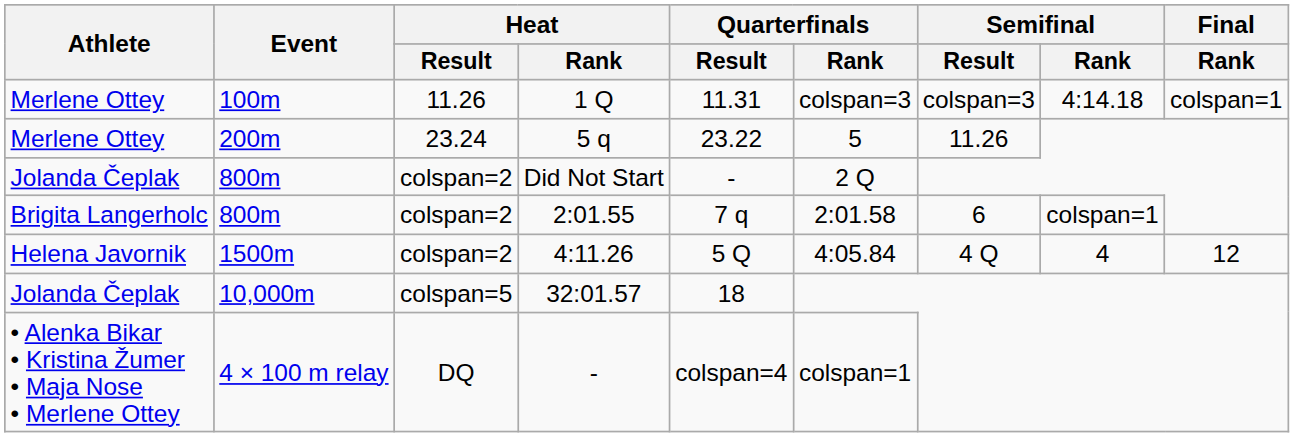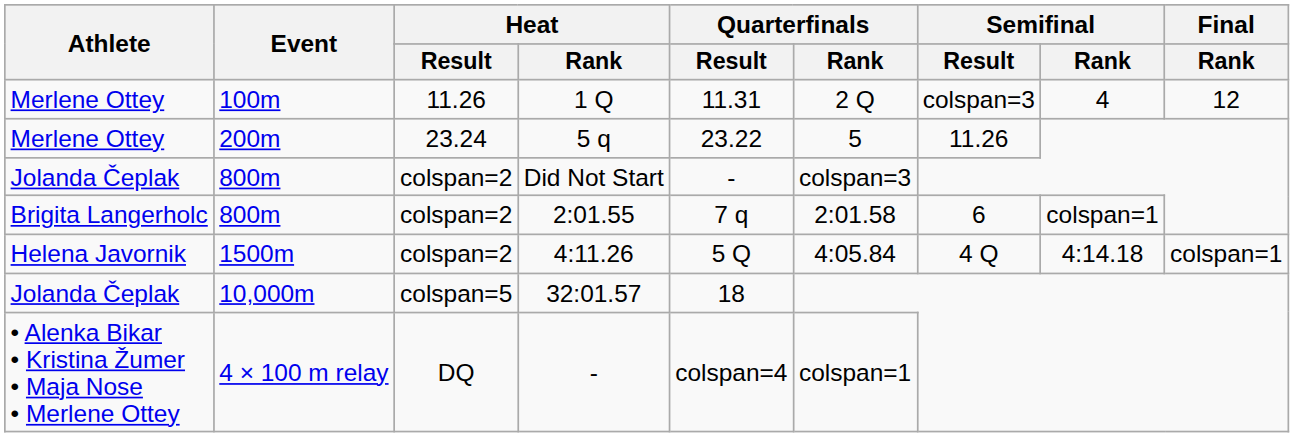(855, 100) colspan=3 -> (855, 100) 2 Q
(1102, 100) 4:14.18 -> (1102, 100) 4
(1226, 100) colspan=1 -> (1226, 100) 12
(855, 177) 2 Q -> (855, 177) colspan=3
(1102, 254) 4 -> (1102, 254) 4:14.18
(1226, 254) 12 -> (1226, 254) colspan=1
